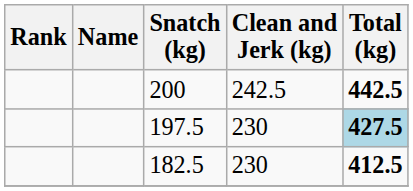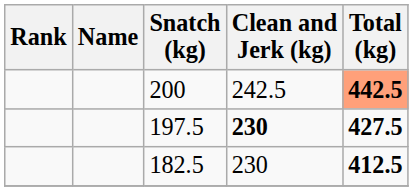(375, 89) no background -> (375, 89) lightsalmon background
(250, 127) normal -> (250, 127) bold
(375, 127) lightblue background -> (375, 127) no background
